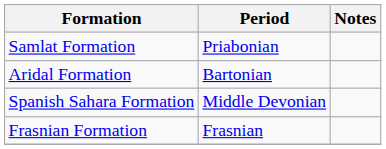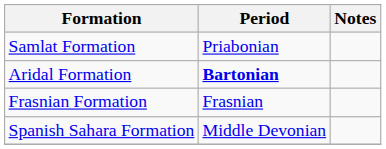(237, 74) normal -> (241, 74) bold
rows swapped: (78, 130) <-> (101, 102)
